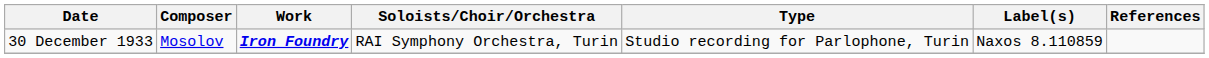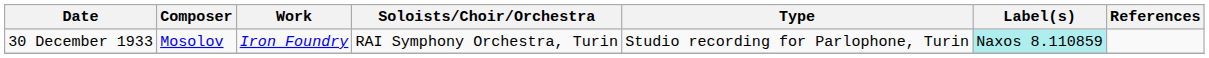(294, 41) bold -> (294, 41) normal
(1040, 41) no background -> (1040, 41) paleturquoise background
